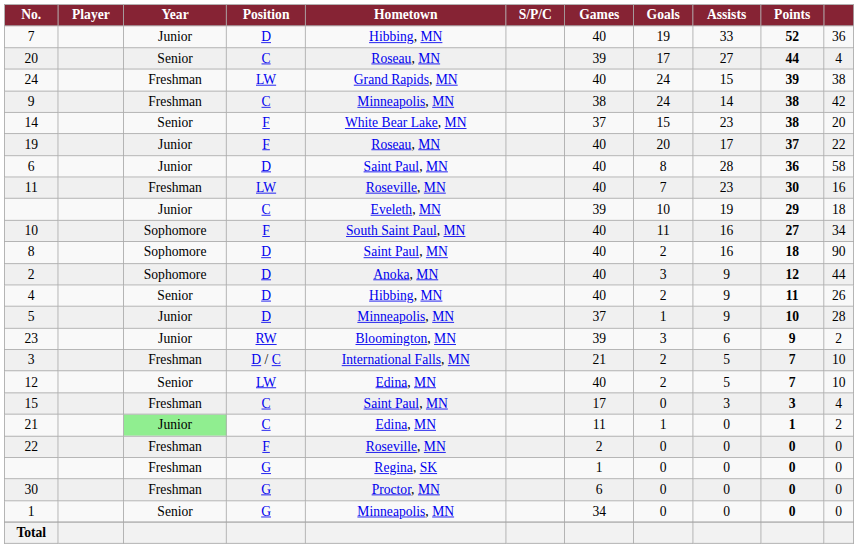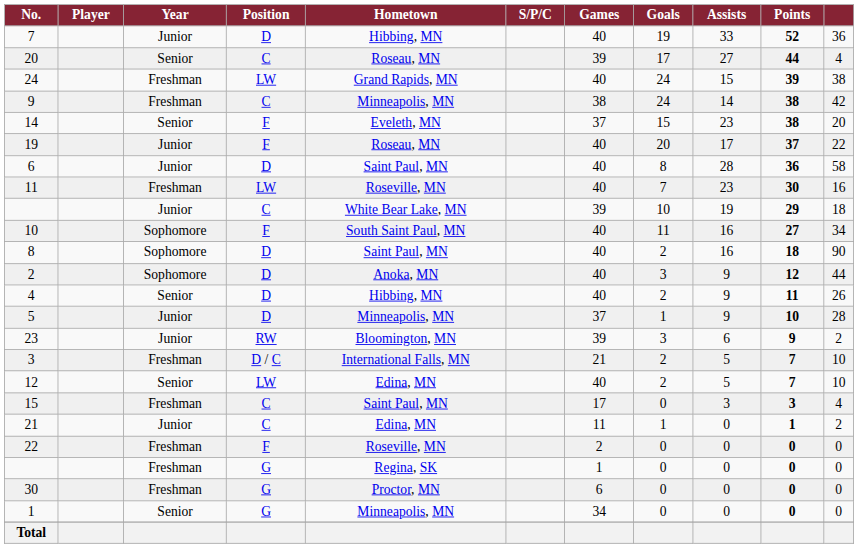(406, 123) White Bear Lake, MN -> (406, 123) Eveleth, MN
(406, 209) Eveleth, MN -> (406, 209) White Bear Lake, MN
(175, 425) lightgreen background -> (175, 425) no background
